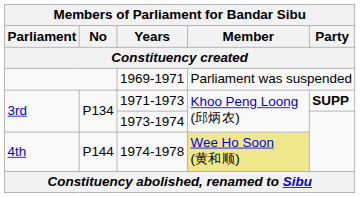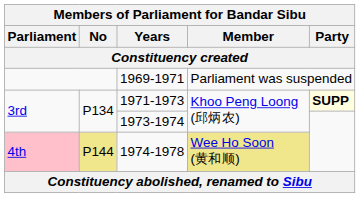(331, 100) no background -> (331, 100) lightyellow background
(17, 151) no background -> (17, 151) pink background
(98, 151) no background -> (98, 151) khaki background
